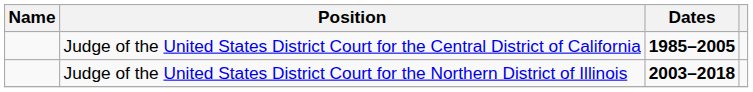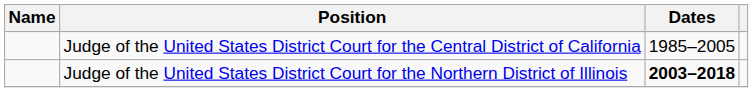(692, 45) bold -> (692, 45) normal
